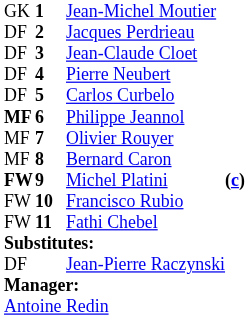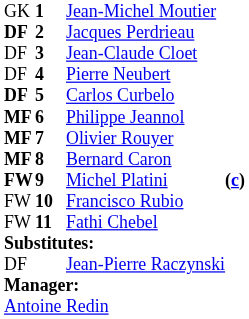(15, 32) normal -> (16, 32) bold
(15, 95) normal -> (16, 95) bold
(17, 137) normal -> (18, 137) bold
(17, 158) normal -> (18, 158) bold
